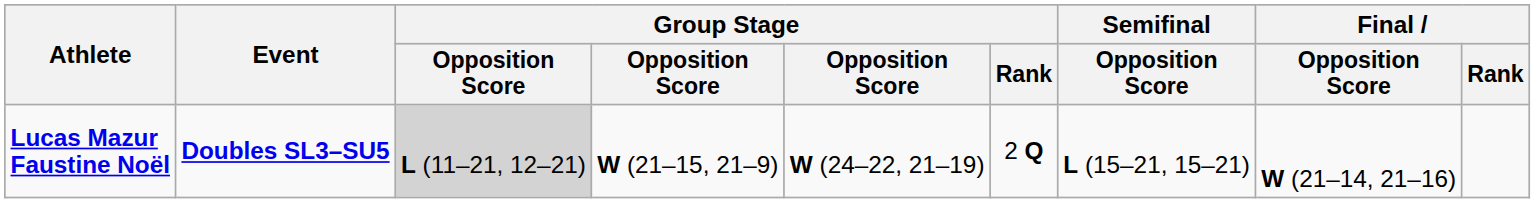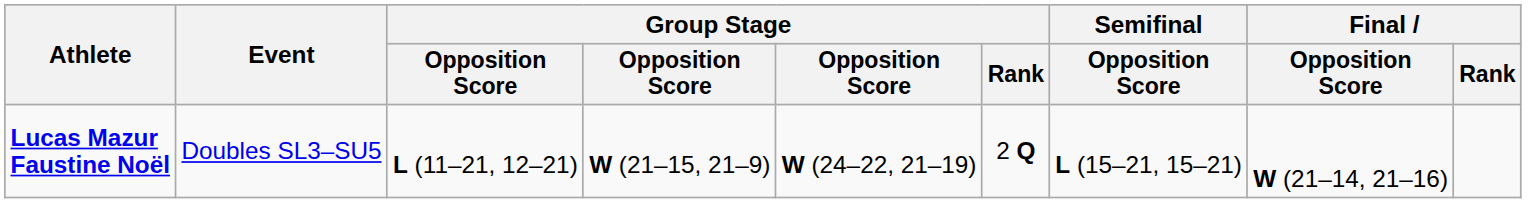(286, 152) bold -> (281, 152) normal
(493, 165) lightgrey background -> (485, 165) no background
